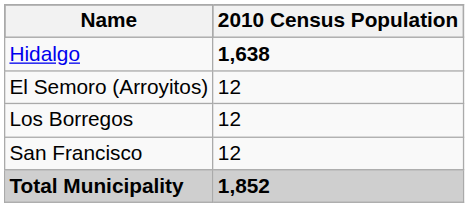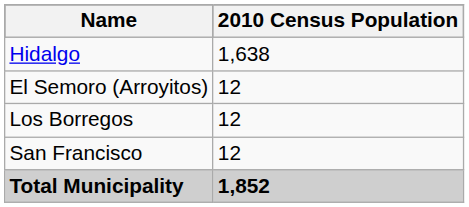(244, 53) bold -> (244, 53) normal
